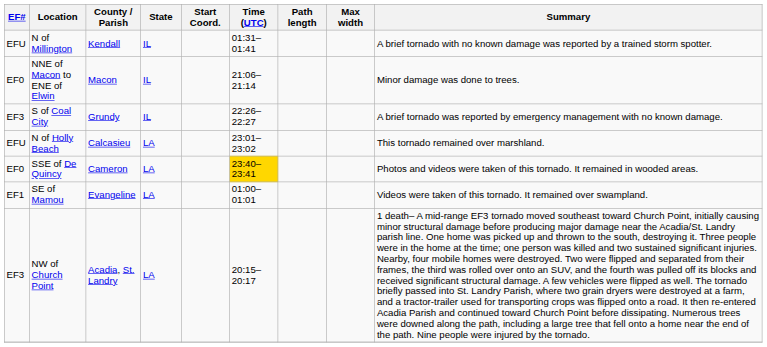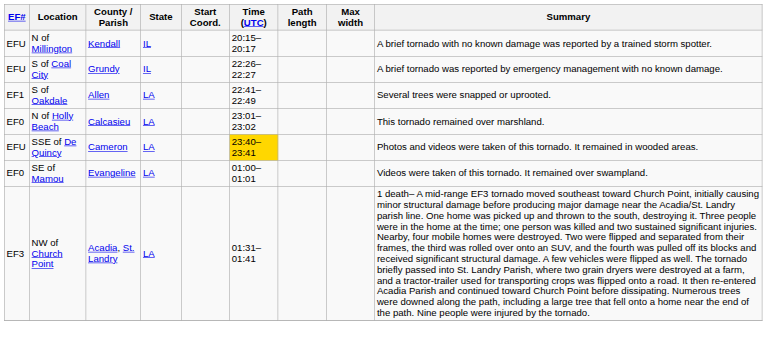(246, 43) 01:31–01:41 -> (246, 43) 20:15–20:17
- row: (51, 80)
(15, 117) EF3 -> (16, 69) EFU
+ row: (49, 95)
(16, 143) EFU -> (15, 121) EF0
(15, 169) EF0 -> (16, 147) EFU
(15, 195) EF1 -> (15, 173) EF0
(246, 275) 20:15–20:17 -> (246, 253) 01:31–01:41
